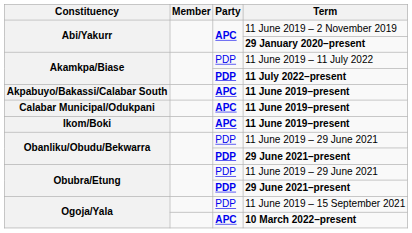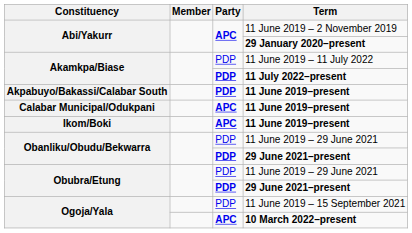(226, 92) APC -> (226, 92) PDP
